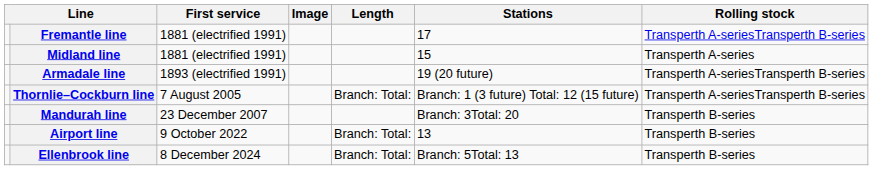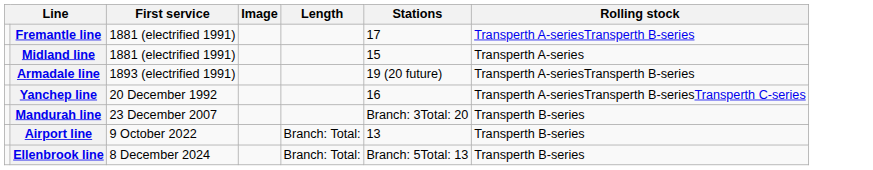+ row: (58, 94)
- row: (84, 94)
